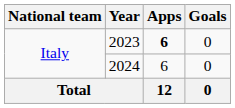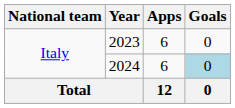(164, 41) bold -> (164, 41) normal
(208, 66) no background -> (208, 66) lightblue background
